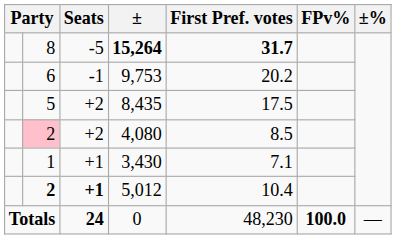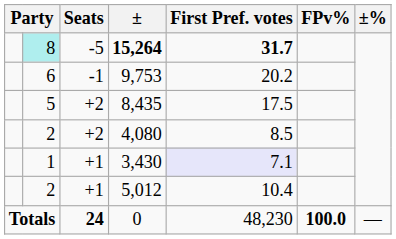(51, 47) no background -> (51, 47) paleturquoise background
(51, 133) pink background -> (51, 133) no background
(282, 162) no background -> (282, 162) lavender background
(51, 190) bold -> (51, 190) normal
(94, 190) bold -> (94, 190) normal
